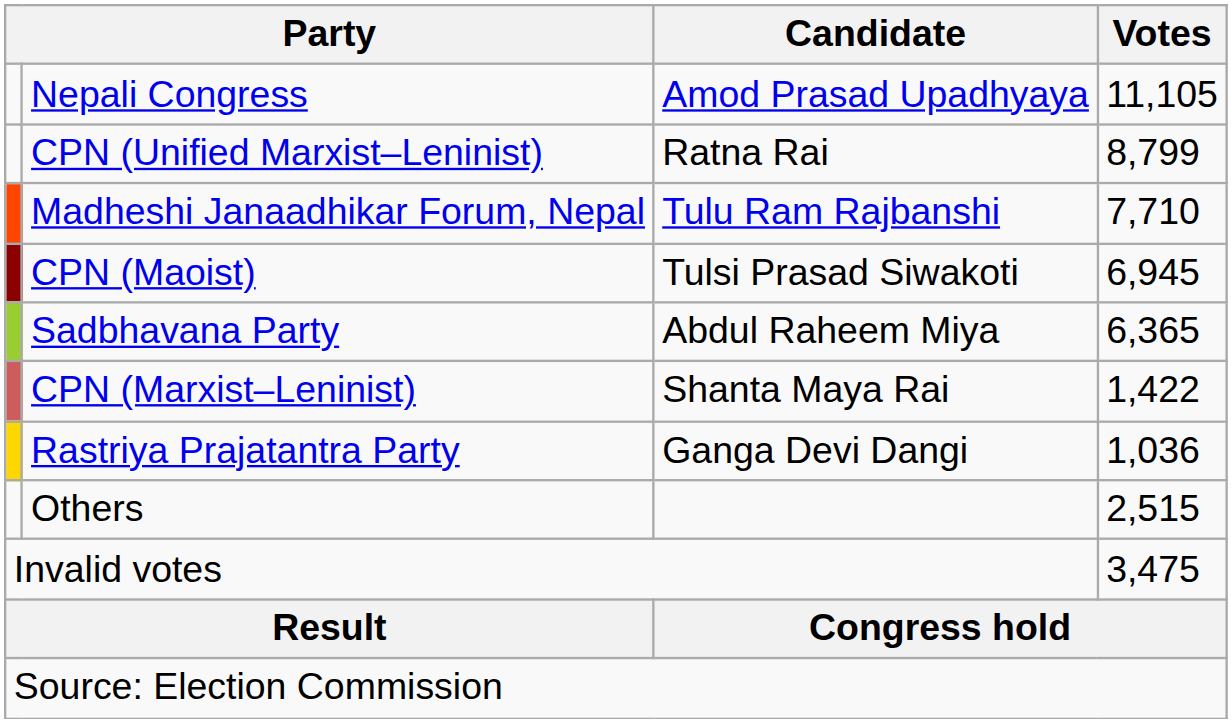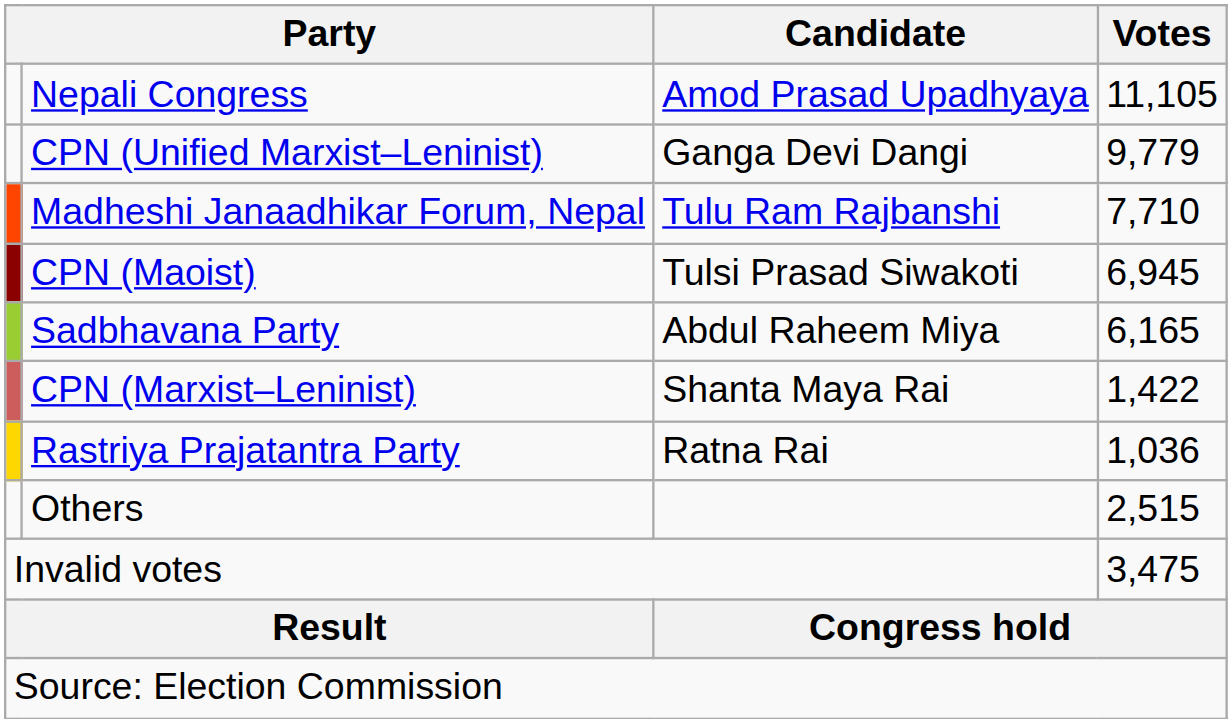(745, 152) Ratna Rai -> (815, 152) Ganga Devi Dangi
(1153, 152) 8,799 -> (1153, 152) 9,779
(1153, 331) 6,365 -> (1153, 331) 6,165
(815, 449) Ganga Devi Dangi -> (745, 449) Ratna Rai
